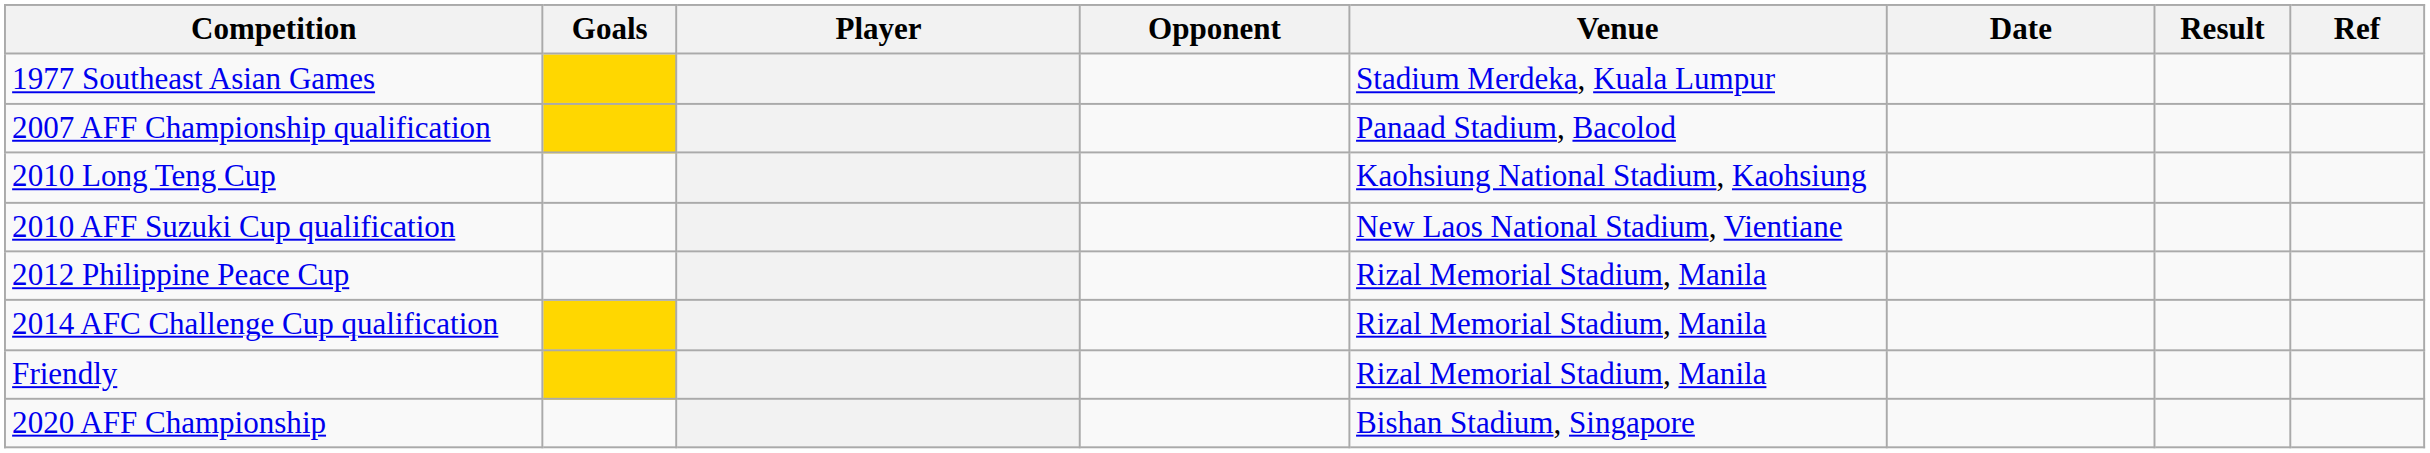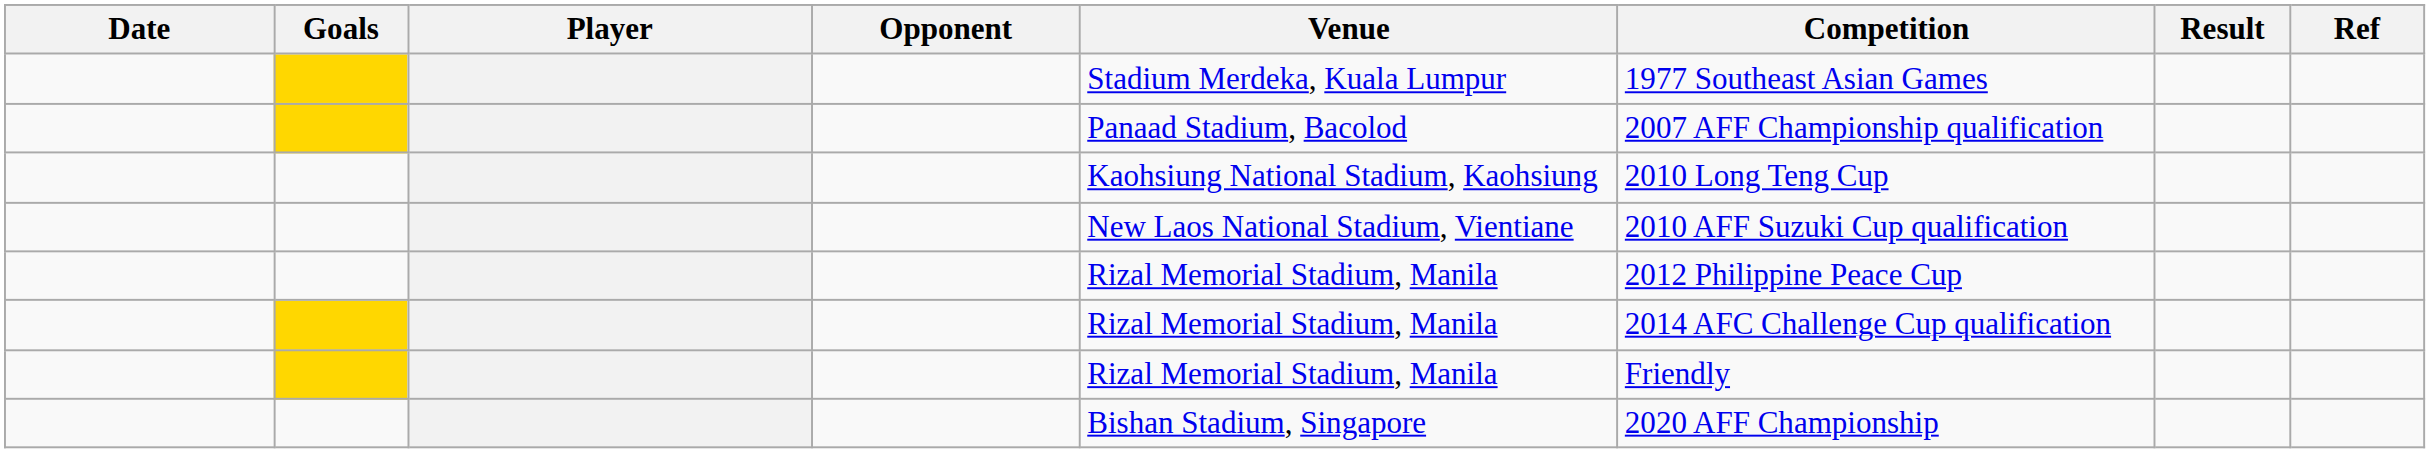columns swapped: (2021, 29) <-> (274, 29)
